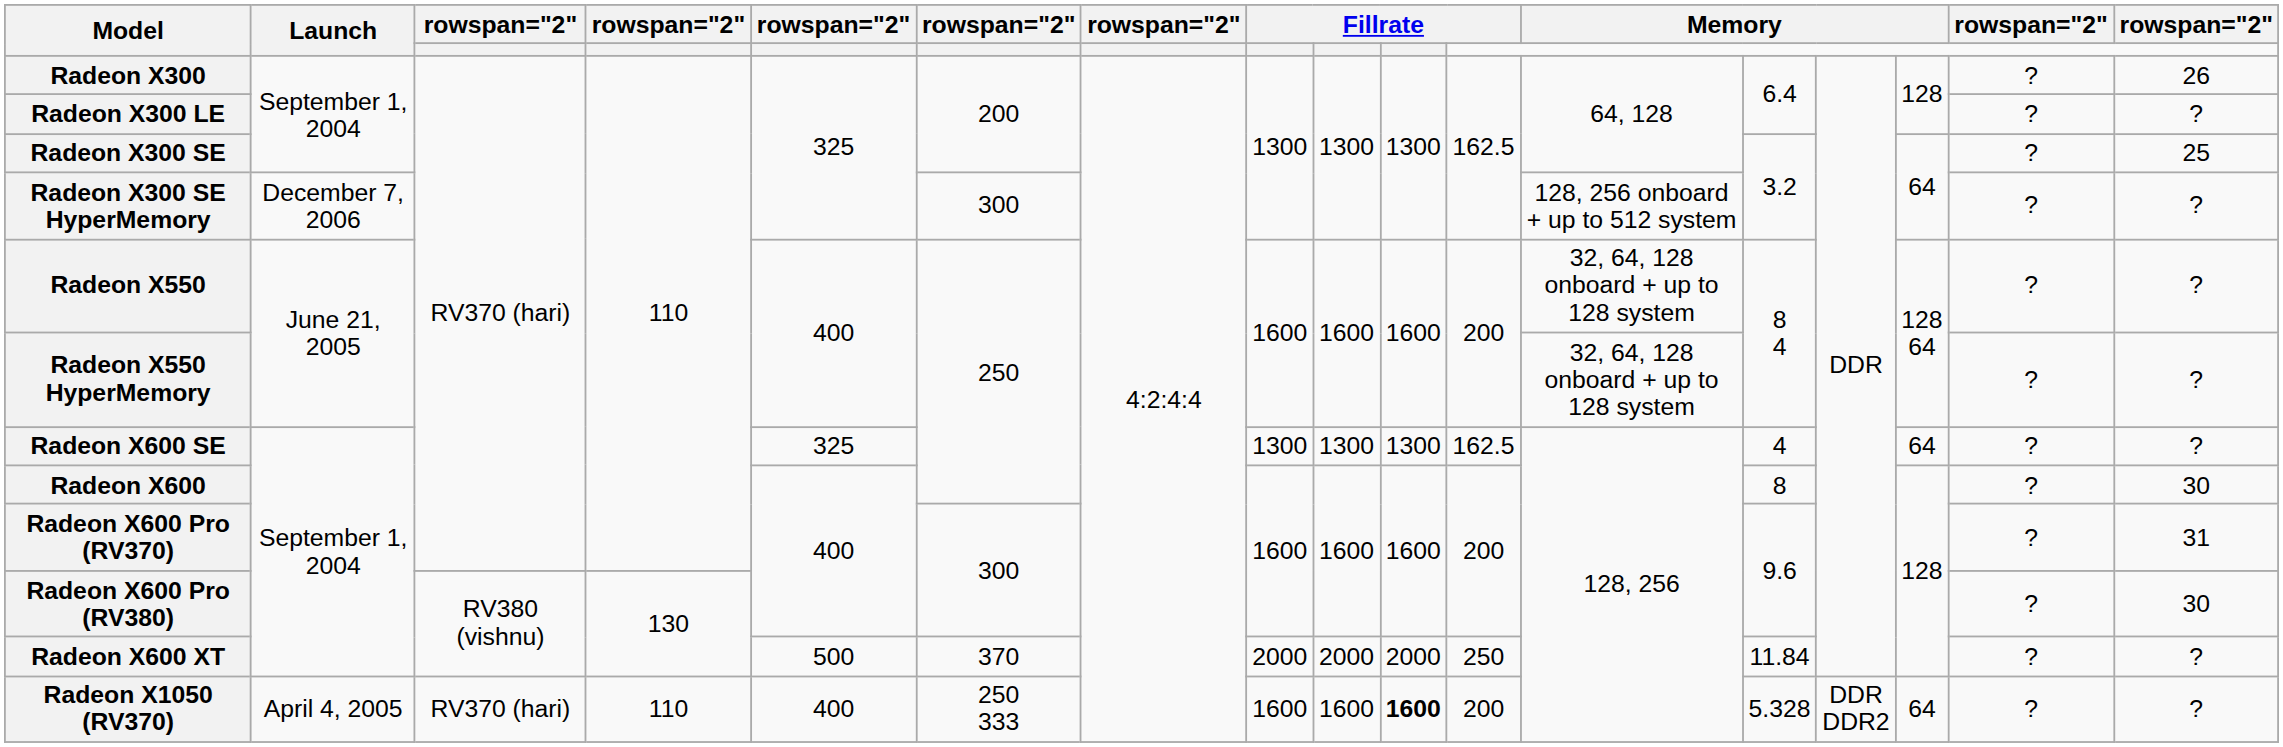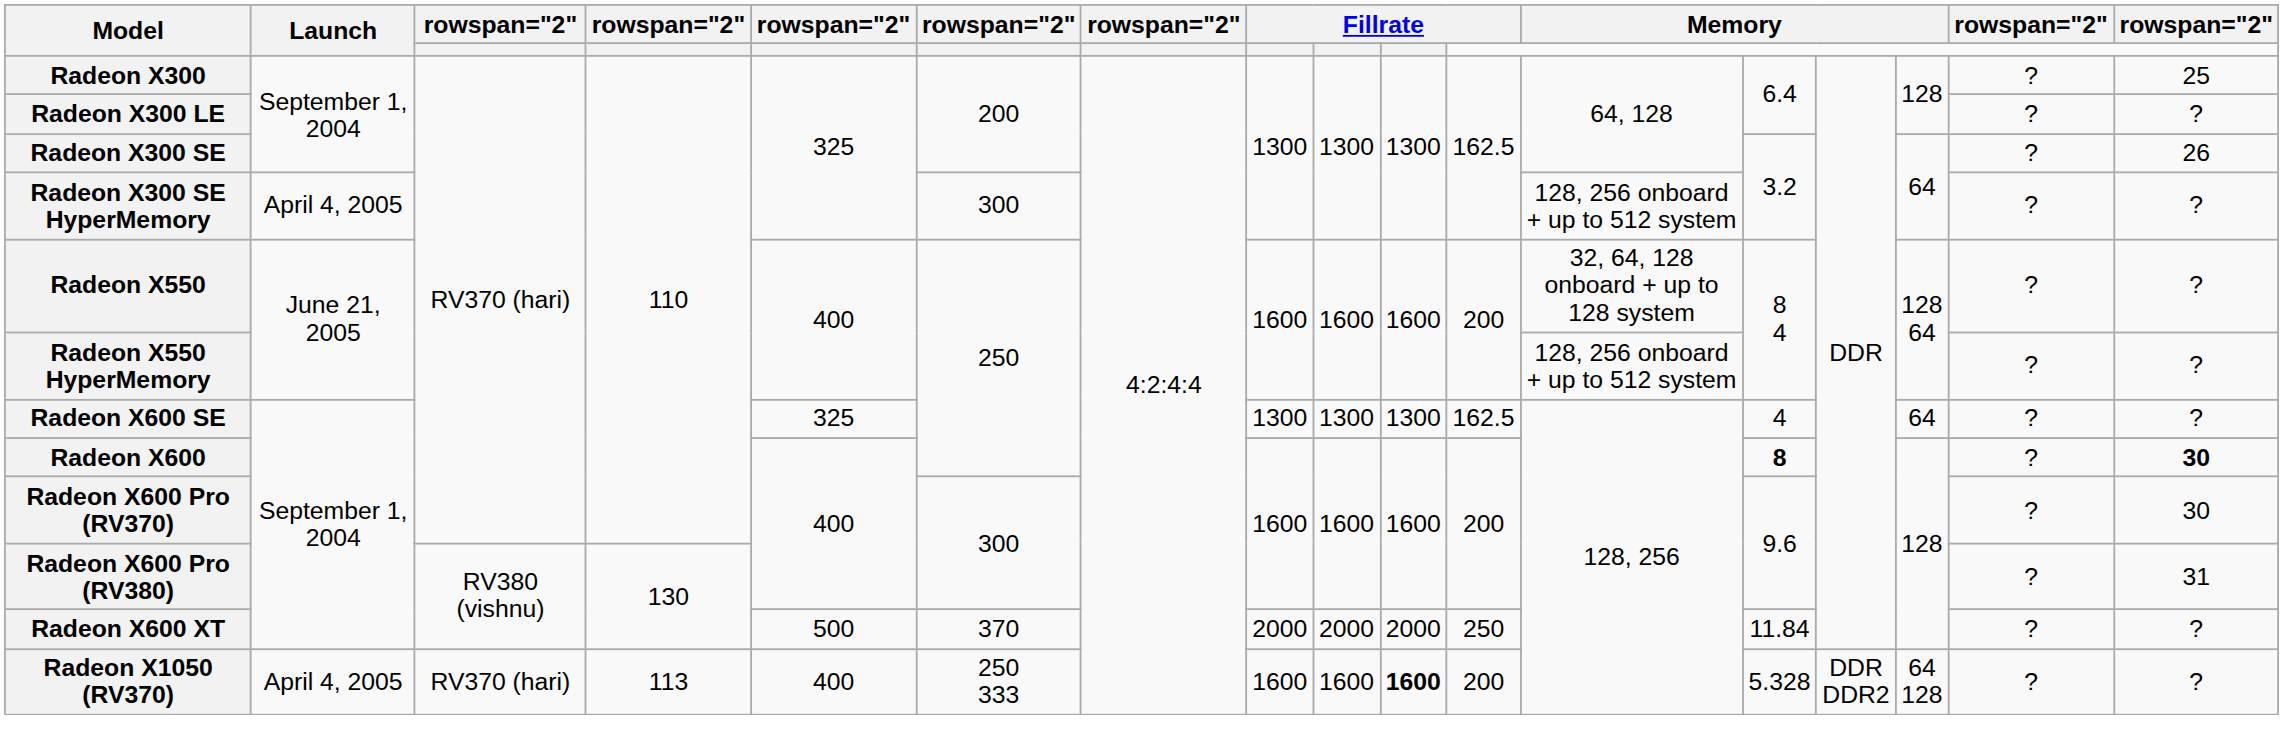(2196, 75) 26 -> (2196, 75) 25
(2196, 153) 25 -> (2196, 153) 26
(333, 205) December 7, 2006 -> (333, 205) April 4, 2005
(1632, 379) 32, 64, 128 onboard + up to 128 system -> (1632, 365) 128, 256 onboard + up to 512 system
(1780, 484) normal -> (1780, 457) bold
(2196, 484) normal -> (2196, 457) bold
(2196, 537) 31 -> (2196, 510) 30
(2196, 603) 30 -> (2196, 576) 31
(668, 709) 110 -> (668, 681) 113
(1922, 709) 64 -> (1922, 681) 64 128
